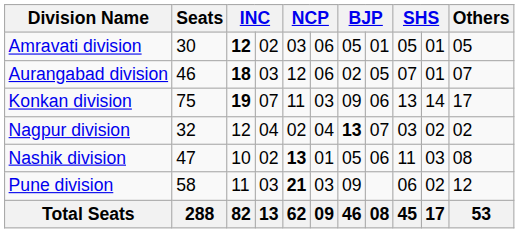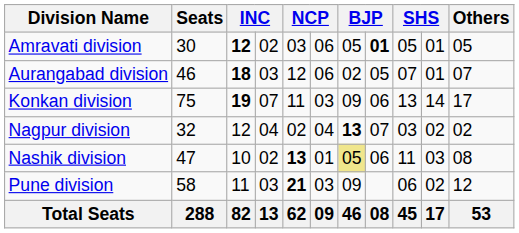(380, 46) normal -> (380, 46) bold
(352, 158) no background -> (352, 158) khaki background
